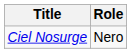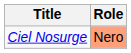(108, 37) no background -> (108, 37) lightsalmon background
